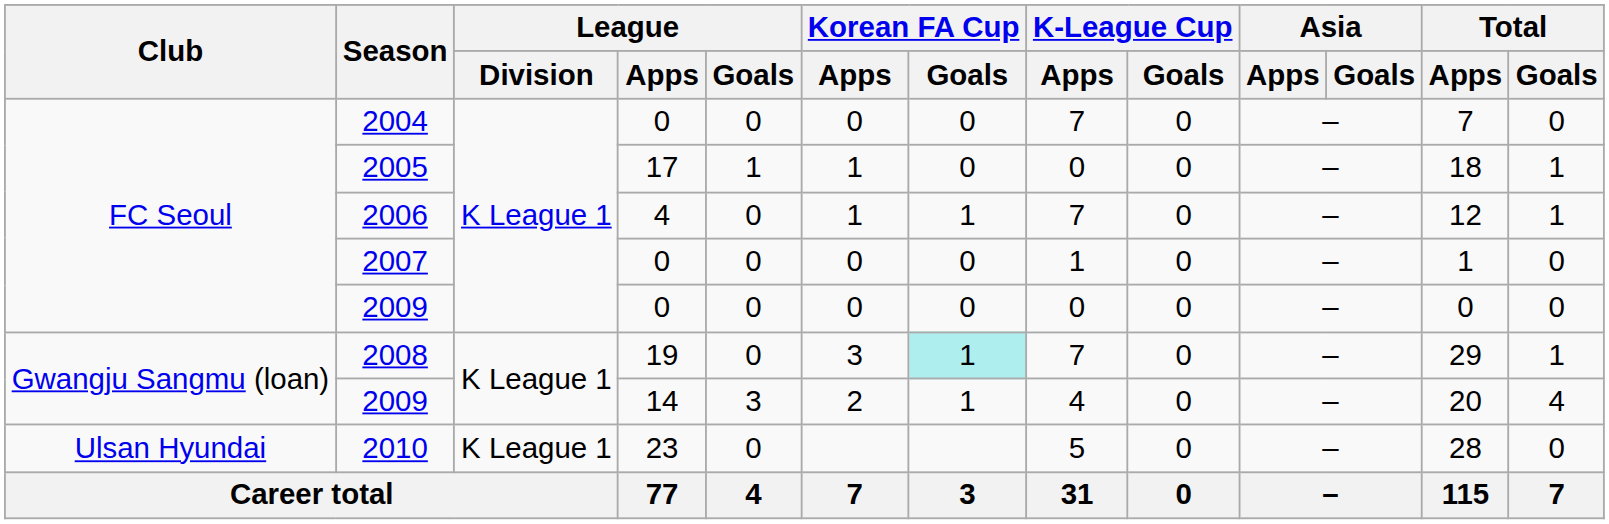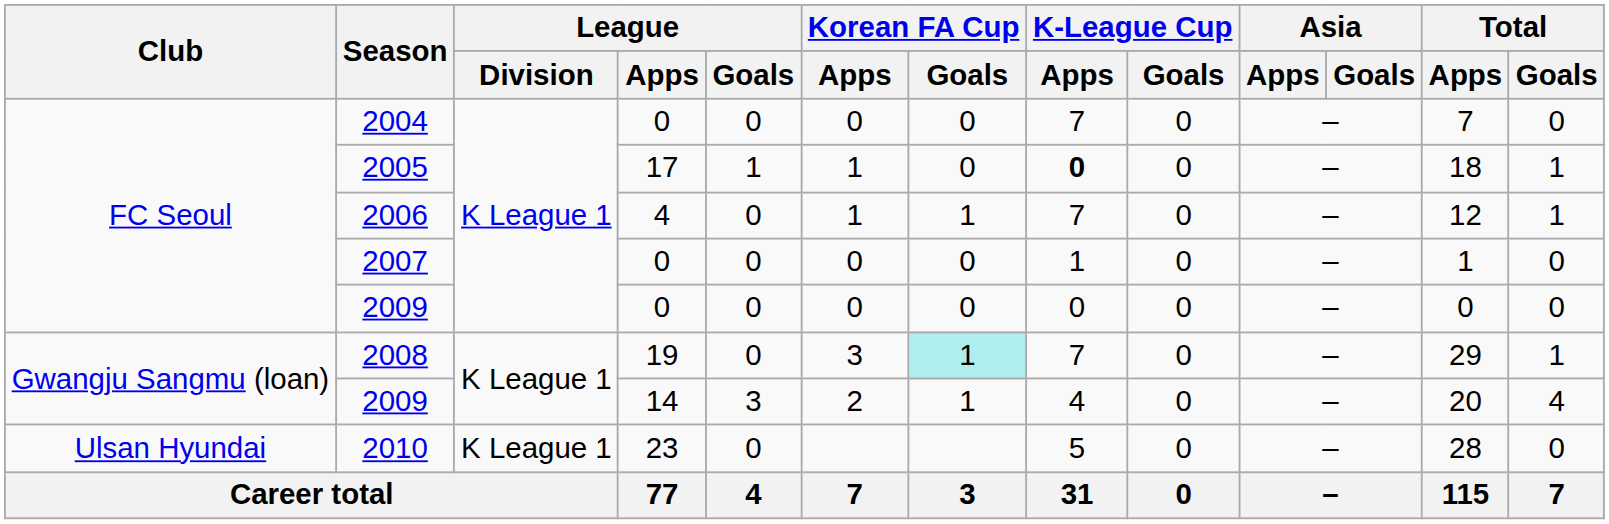(1077, 167) normal -> (1077, 167) bold
